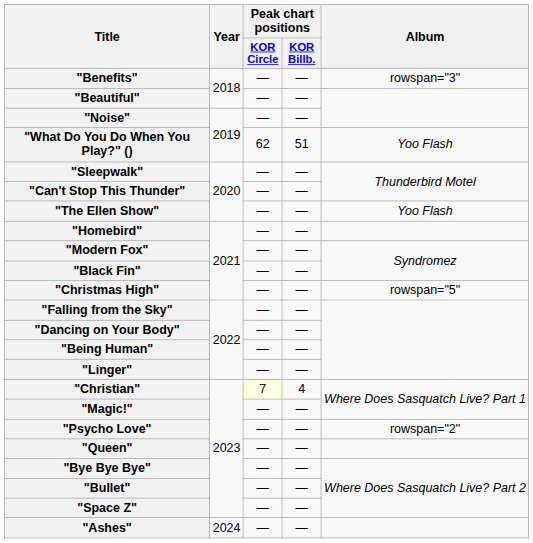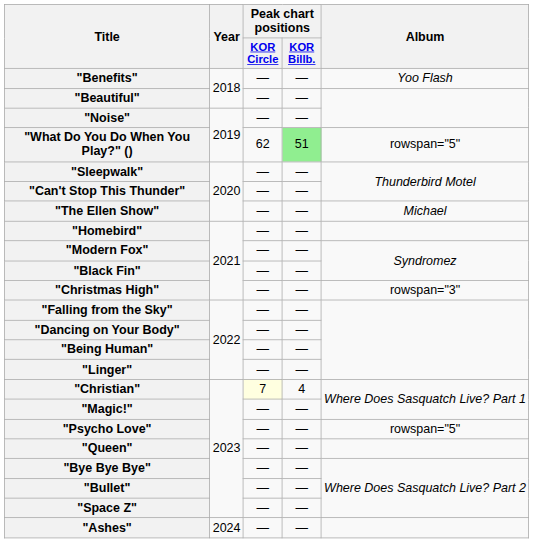(425, 78) rowspan="3" -> (425, 78) Yoo Flash
(302, 144) no background -> (302, 144) lightgreen background
(425, 144) Yoo Flash -> (425, 144) rowspan="5"
(425, 211) Yoo Flash -> (425, 211) Michael
(425, 290) rowspan="5" -> (425, 290) rowspan="3"
(425, 428) rowspan="2" -> (425, 428) rowspan="5"
